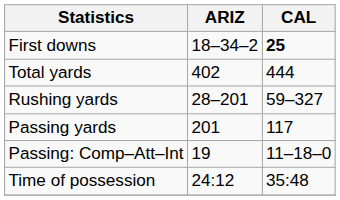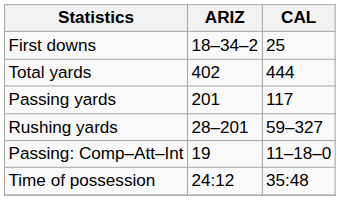(276, 45) bold -> (276, 45) normal
rows swapped: (63, 99) <-> (62, 126)
